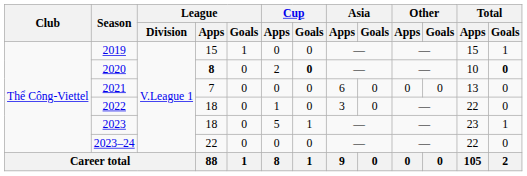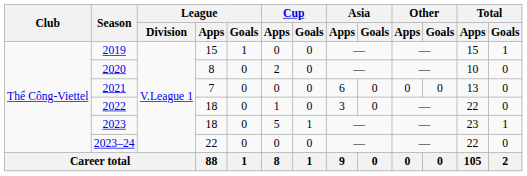(211, 69) bold -> (211, 69) normal
(309, 69) bold -> (309, 69) normal
(505, 69) bold -> (505, 69) normal
